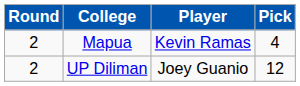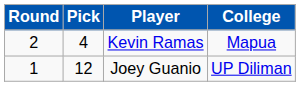columns swapped: (275, 17) <-> (107, 17)
(34, 68) 2 -> (34, 68) 1
